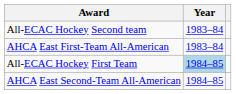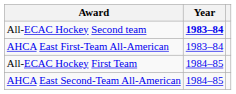(205, 30) normal -> (205, 30) bold
(205, 64) lightblue background -> (205, 64) no background
